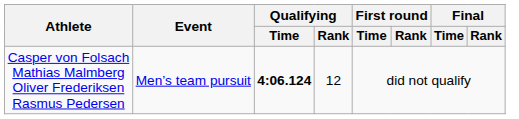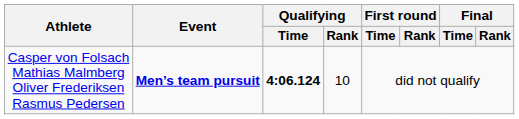(193, 80) normal -> (198, 80) bold
(333, 80) 12 -> (342, 80) 10
